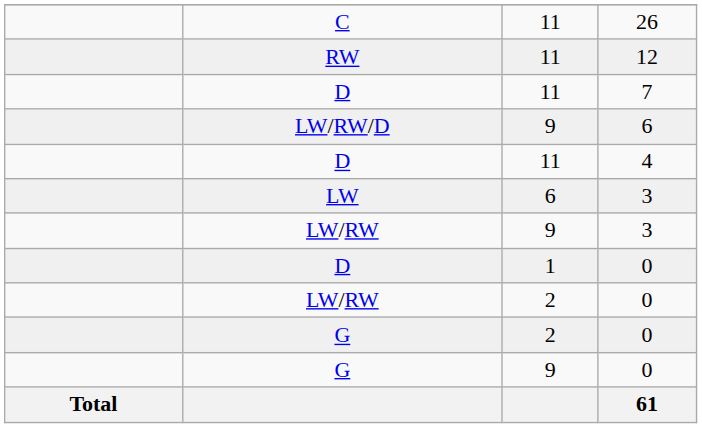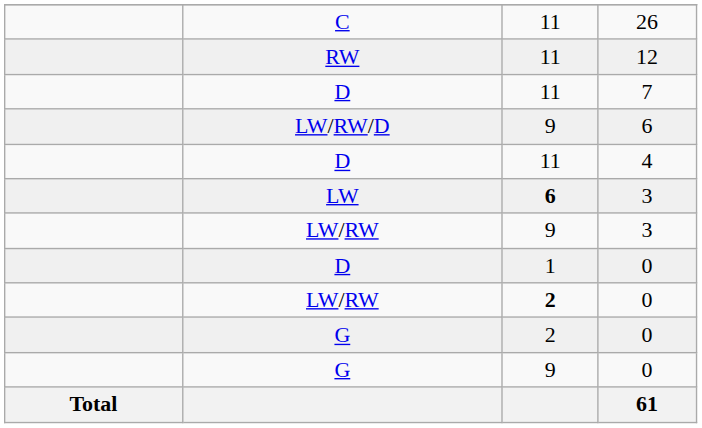(550, 195) normal -> (550, 195) bold
(550, 299) normal -> (550, 299) bold
